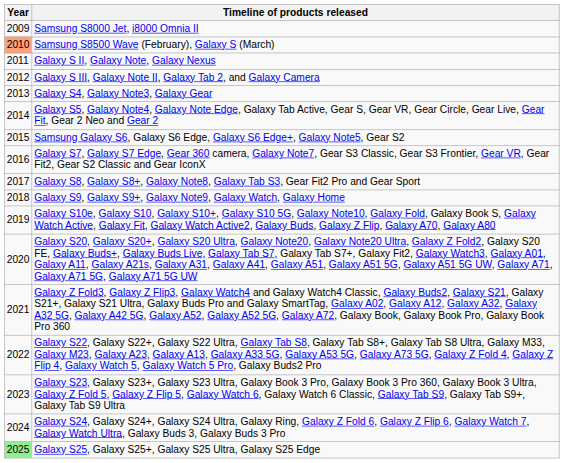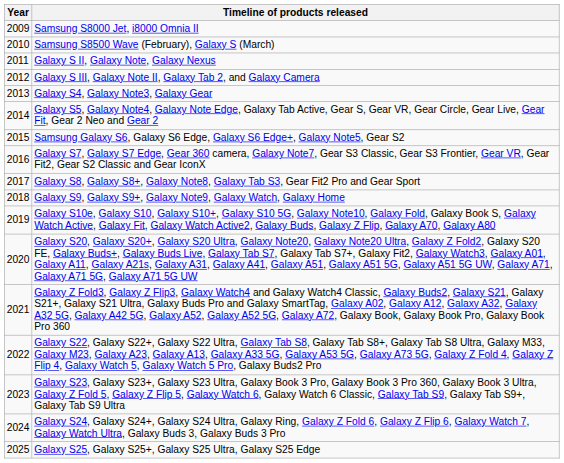(18, 45) lightsalmon background -> (18, 45) no background
(18, 449) lightgreen background -> (18, 449) no background
